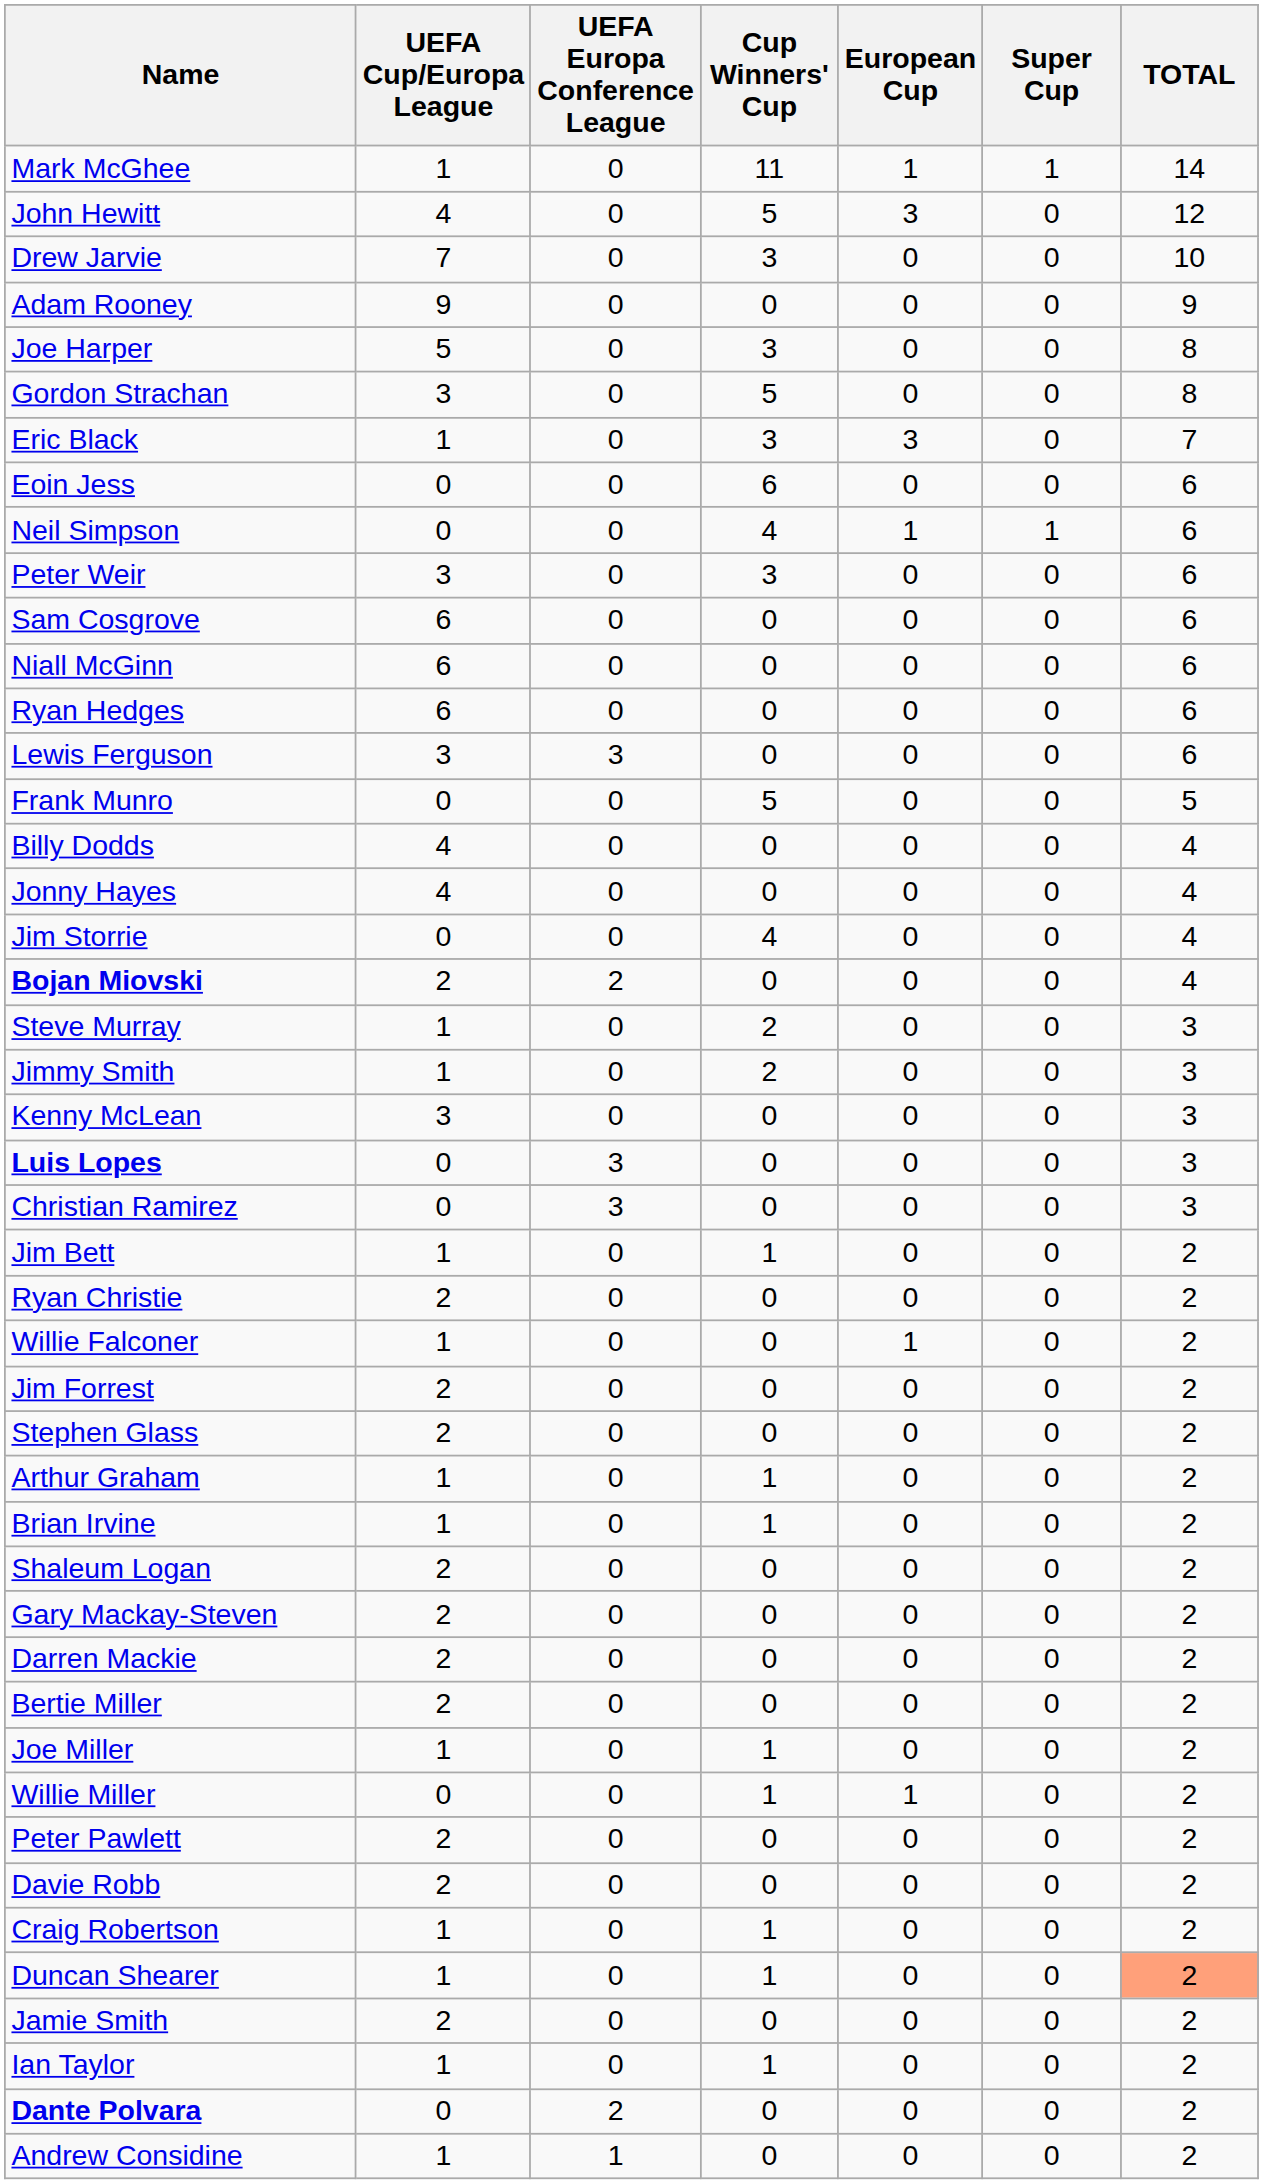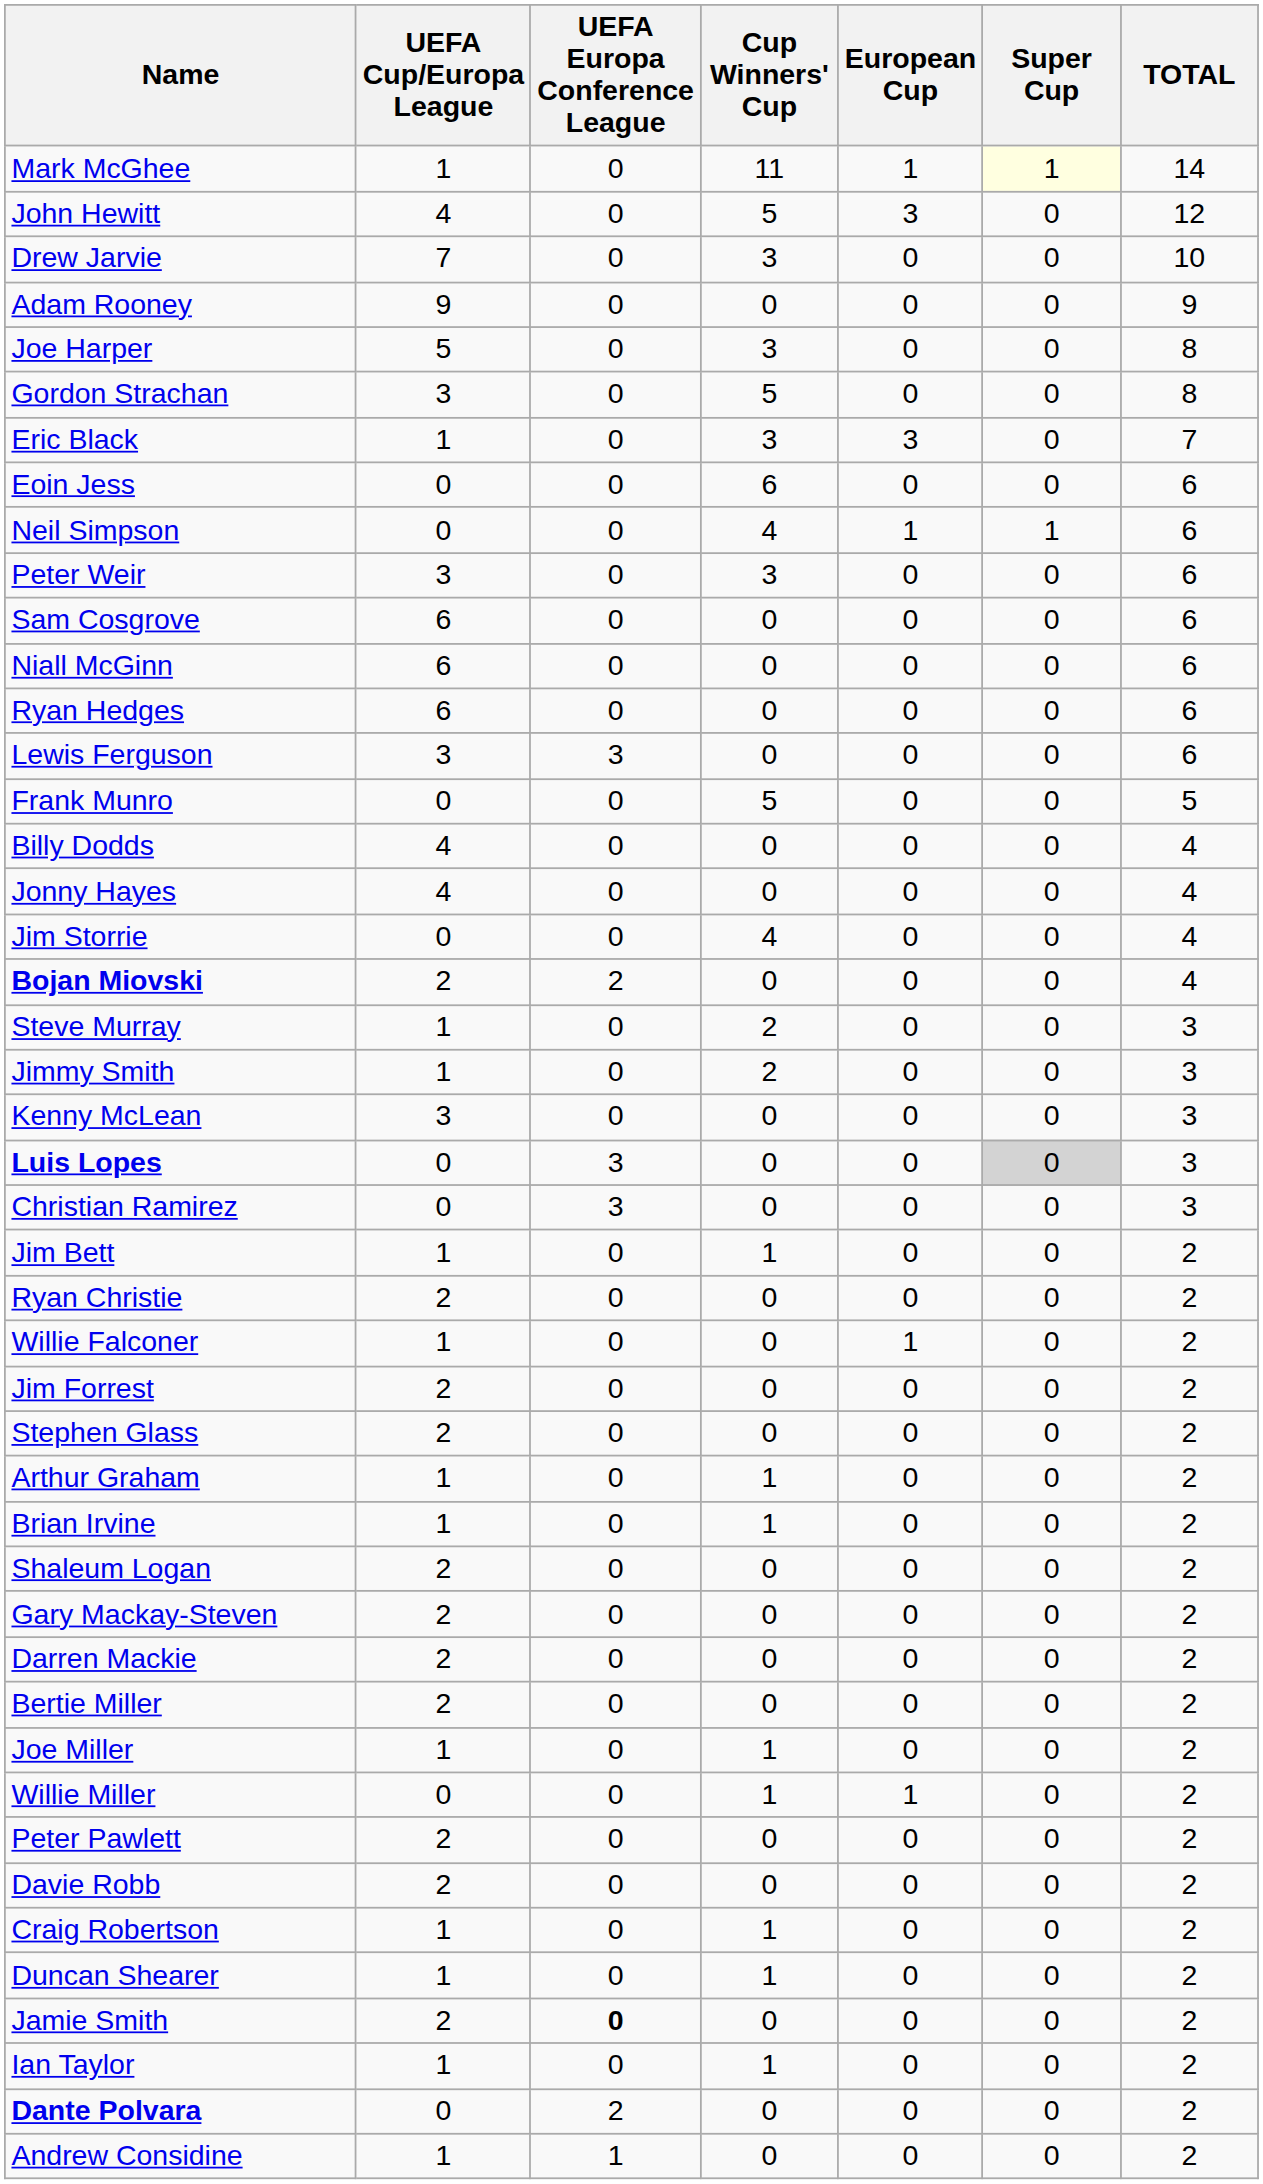(1052, 168) no background -> (1052, 168) lightyellow background
(1052, 1162) no background -> (1052, 1162) lightgrey background
(1189, 1975) lightsalmon background -> (1189, 1975) no background
(616, 2020) normal -> (616, 2020) bold
